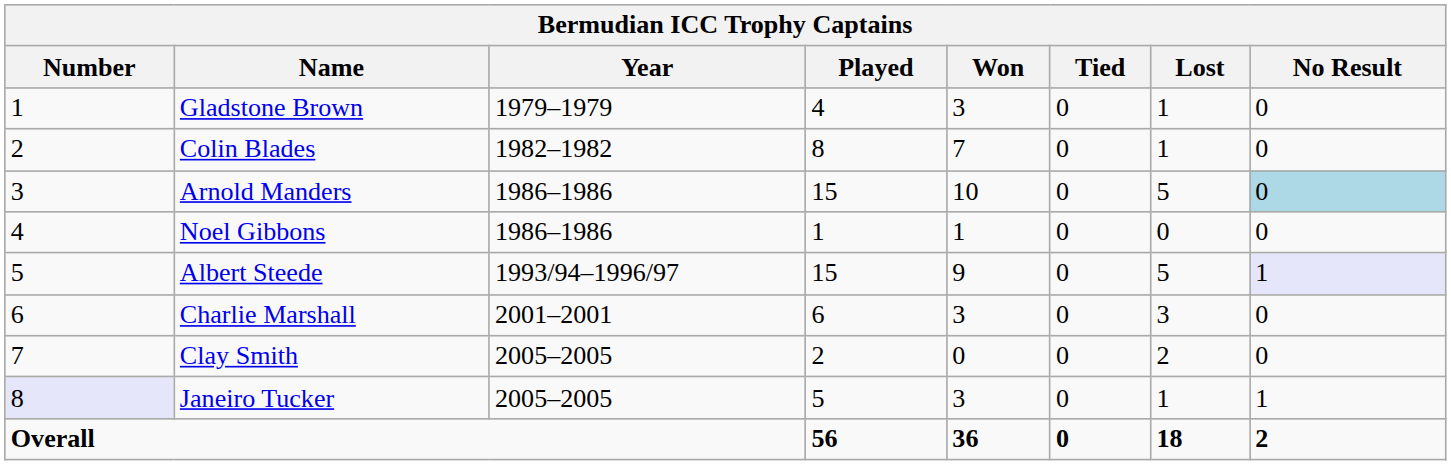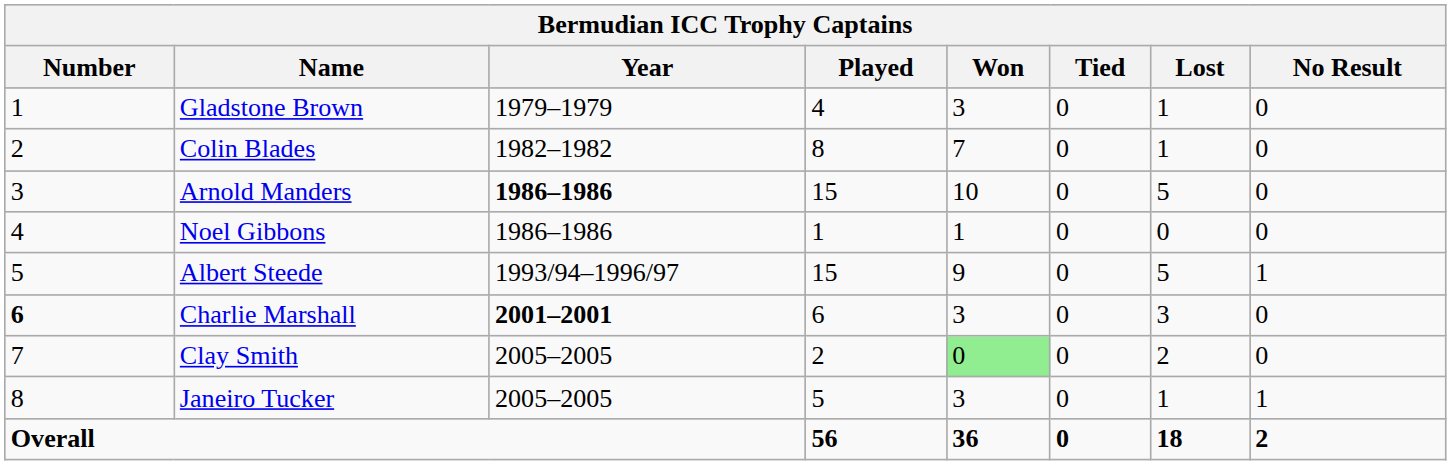(554, 190) normal -> (554, 190) bold
(1262, 190) lightblue background -> (1262, 190) no background
(1262, 273) lavender background -> (1262, 273) no background
(17, 314) normal -> (17, 314) bold
(554, 314) normal -> (554, 314) bold
(959, 356) no background -> (959, 356) lightgreen background
(17, 397) lavender background -> (17, 397) no background
